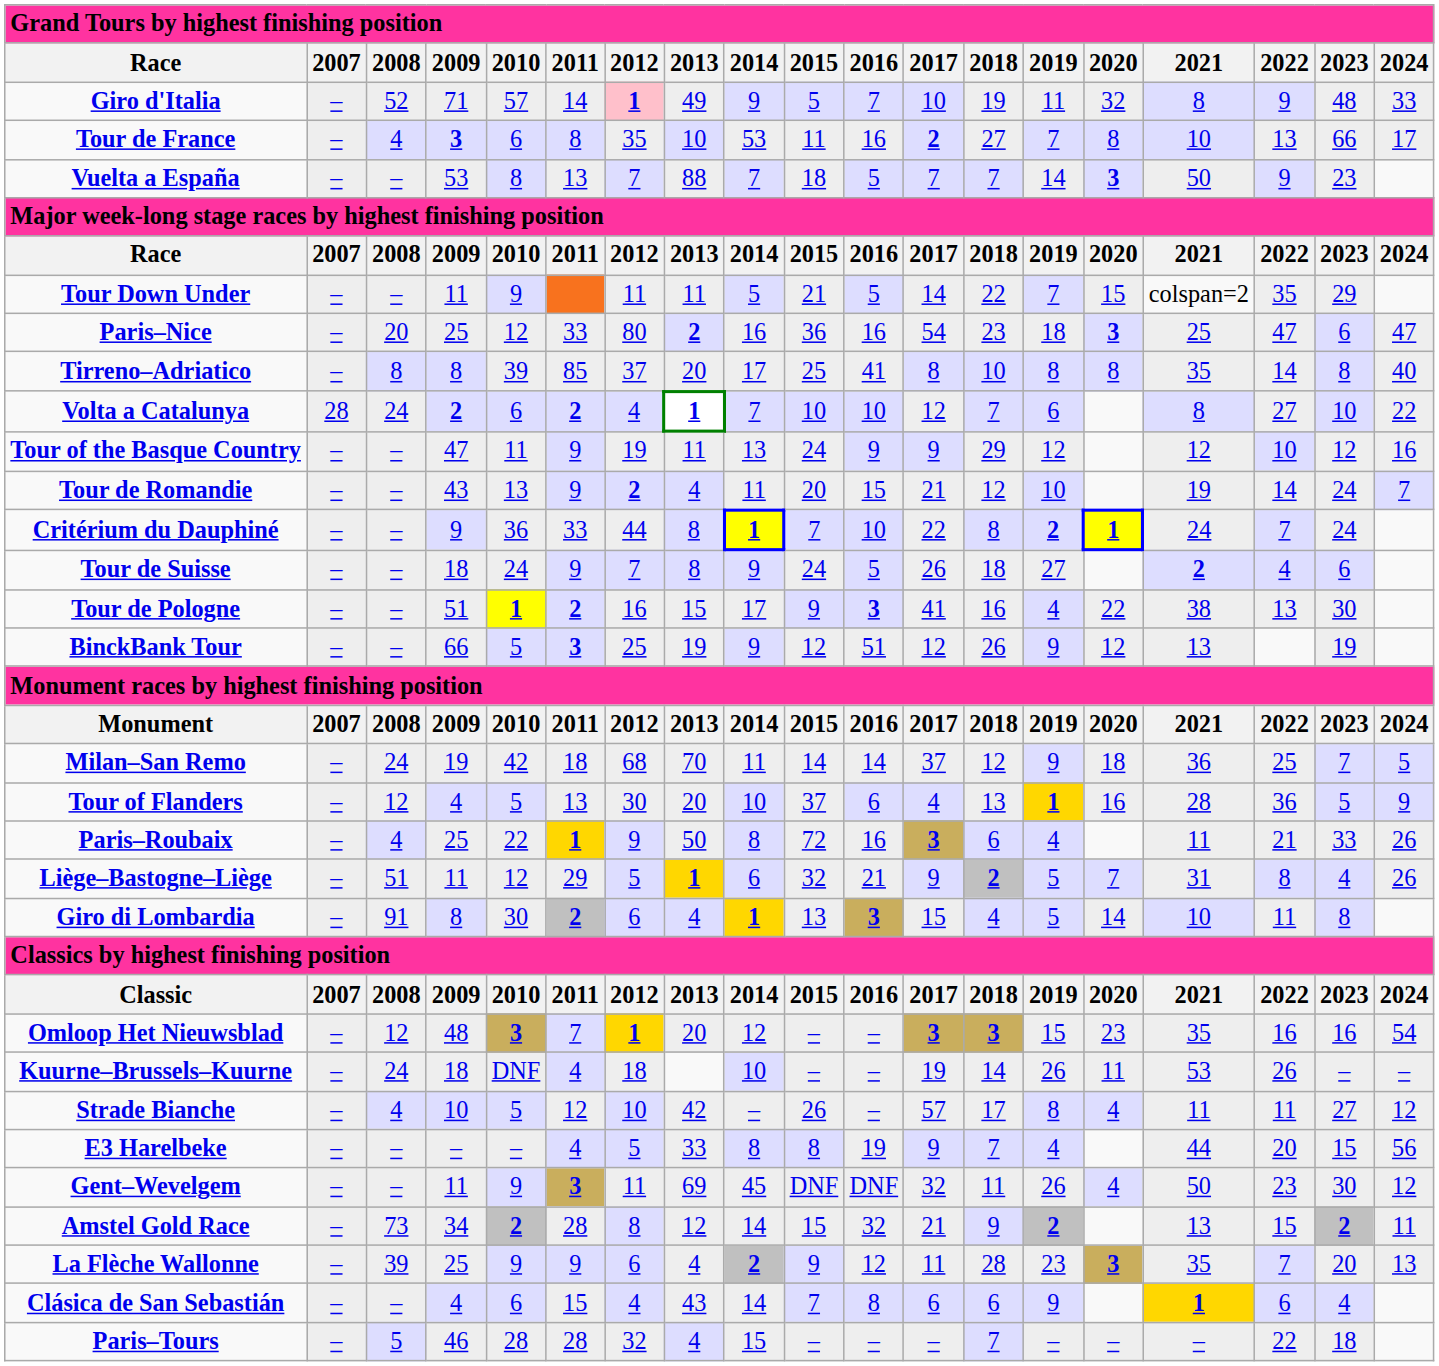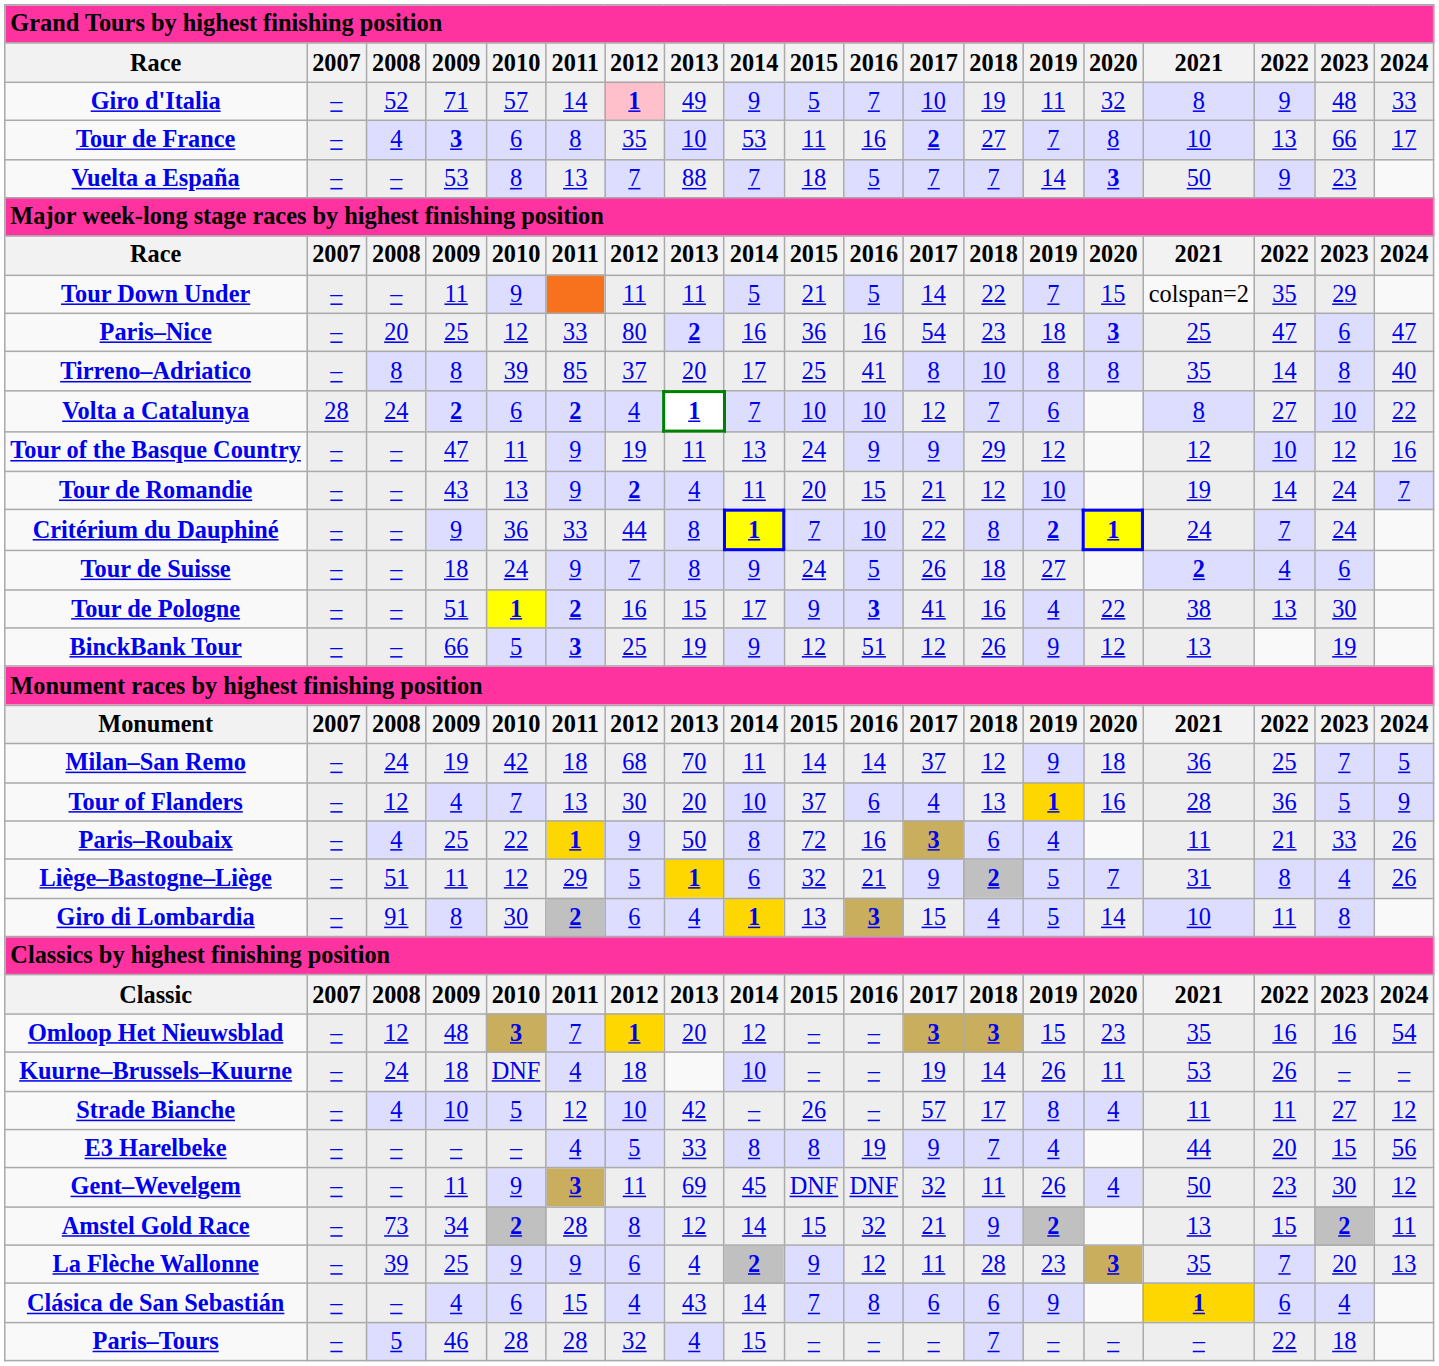(516, 801) 5 -> (516, 801) 7
